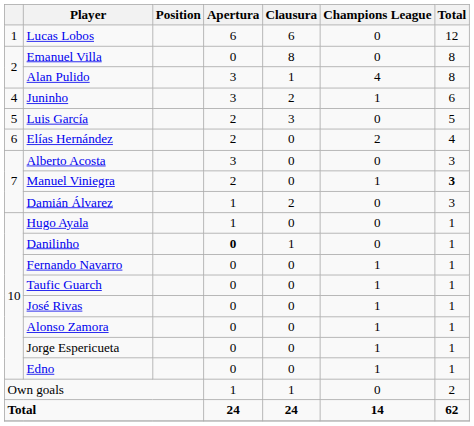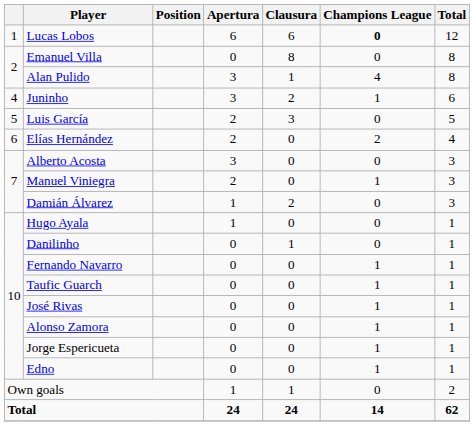(377, 35) normal -> (377, 35) bold
(452, 181) bold -> (452, 181) normal
(233, 243) bold -> (233, 243) normal
